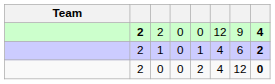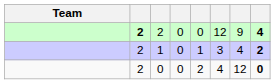(220, 50) 4 -> (220, 50) 3
(240, 50) 6 -> (240, 50) 4
